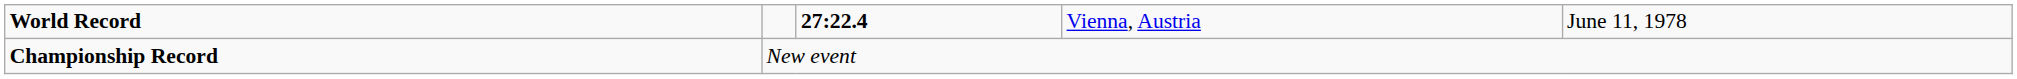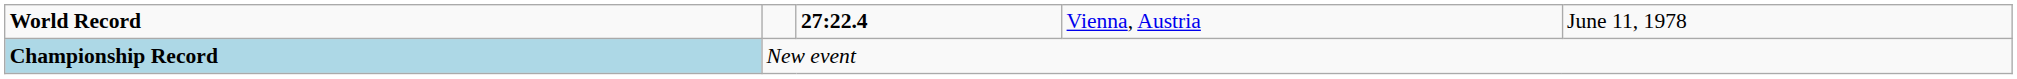(114, 55) no background -> (114, 55) lightblue background
